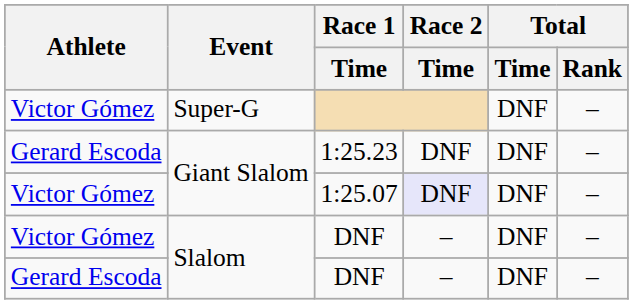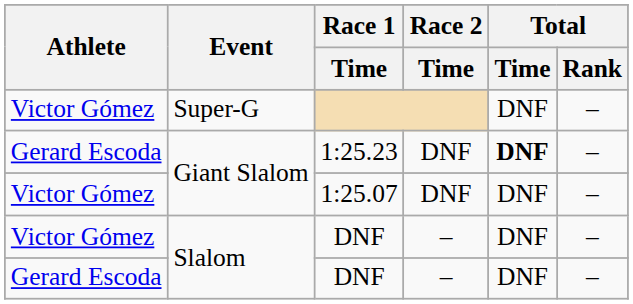(522, 152) normal -> (522, 152) bold
(446, 194) lavender background -> (446, 194) no background
